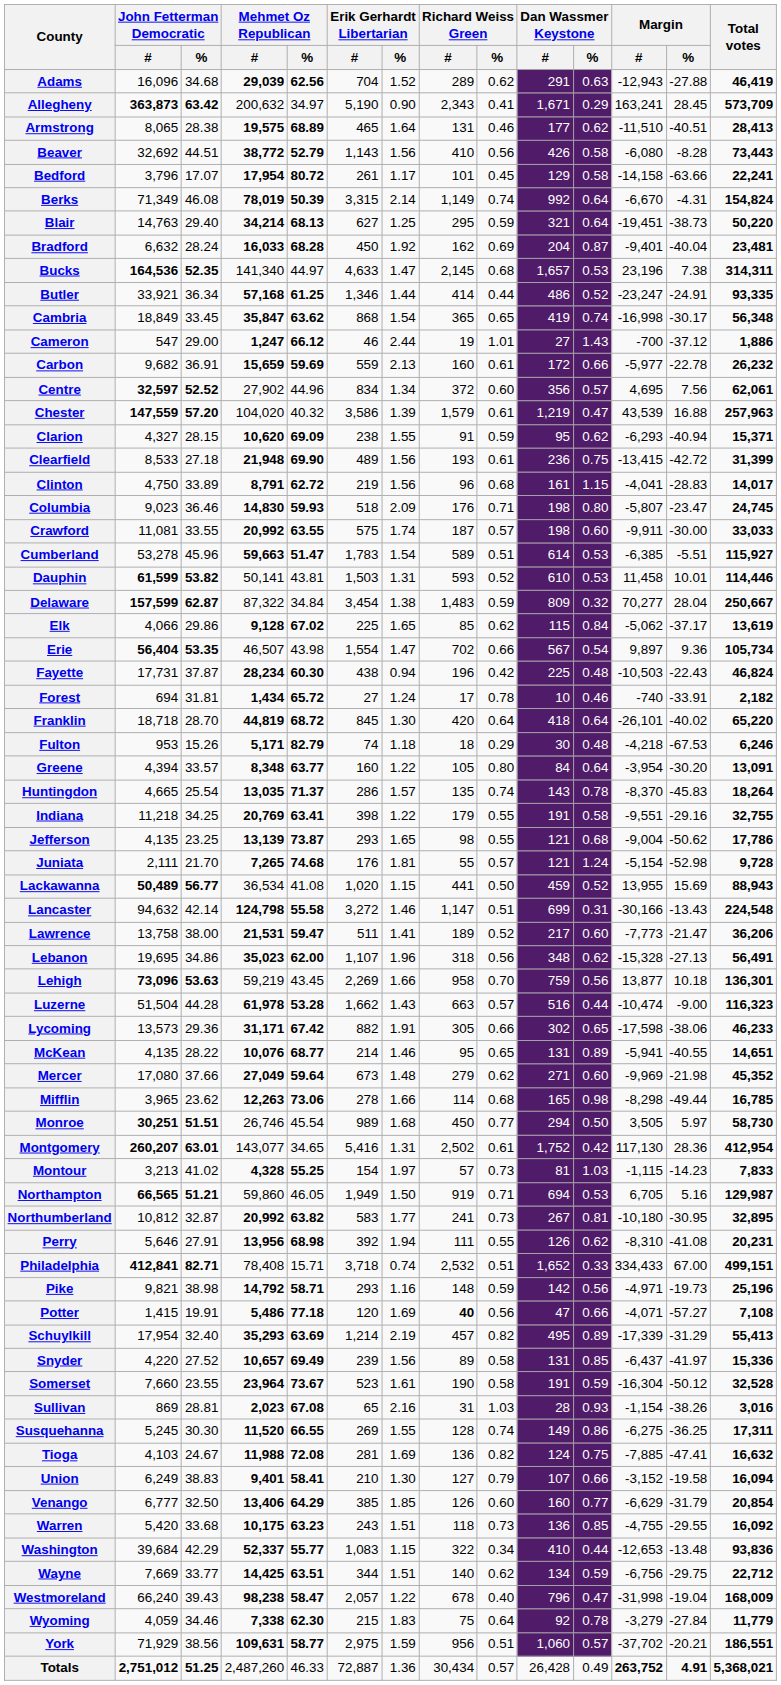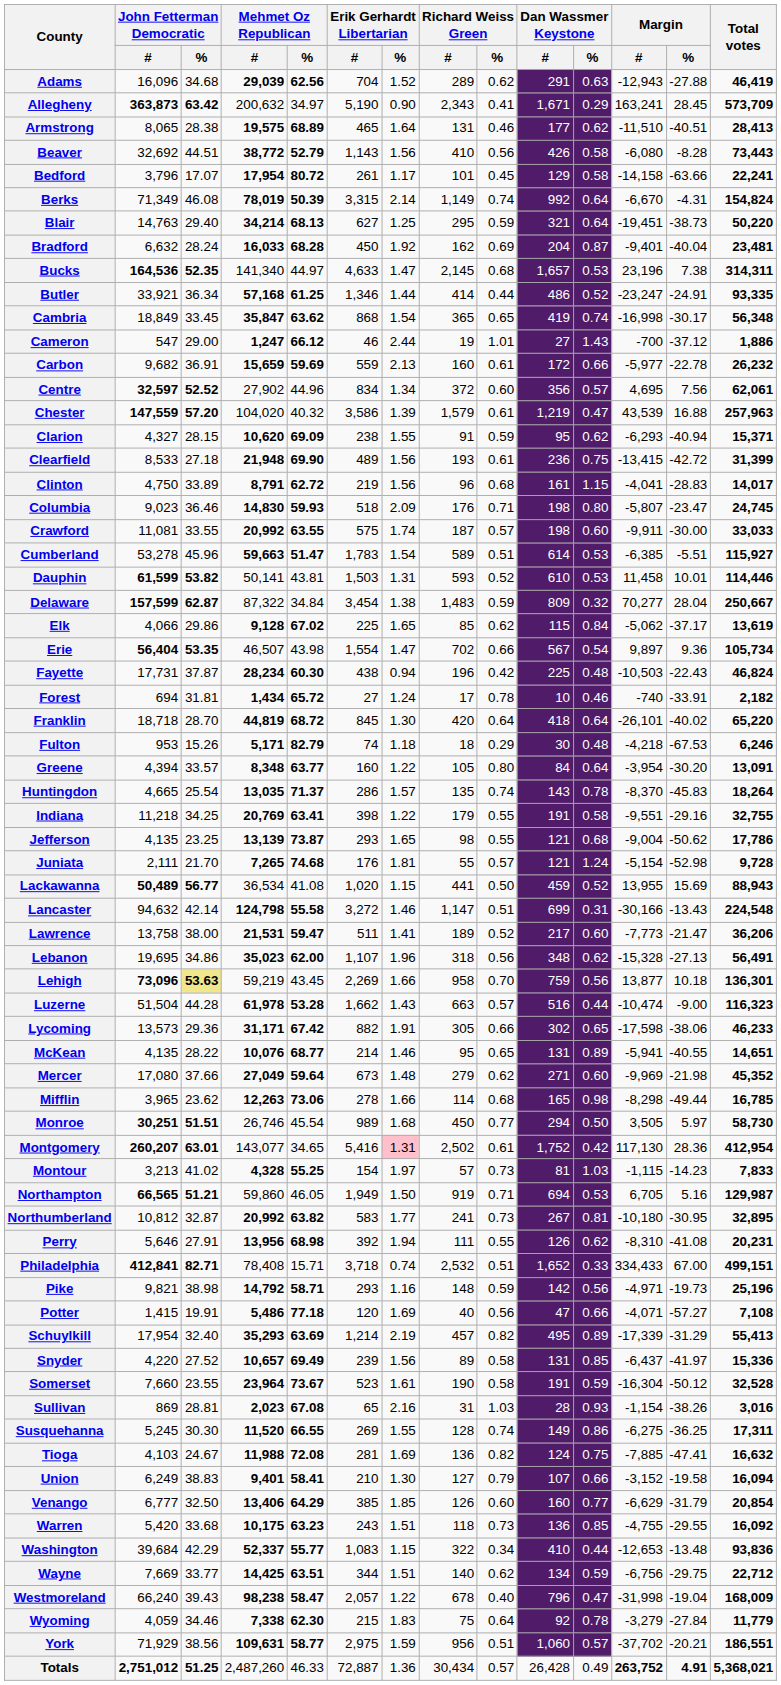(202, 981) no background -> (202, 981) khaki background
(403, 1147) no background -> (403, 1147) pink background
(467, 1313) bold -> (467, 1313) normal
